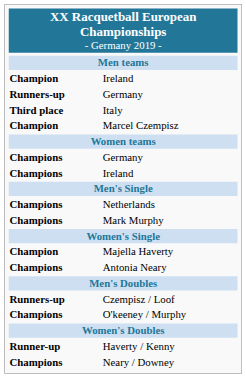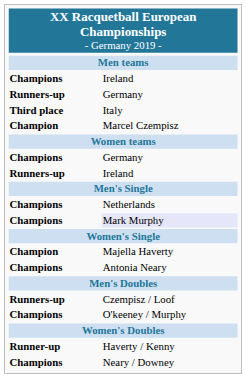(34, 78) Champion -> (36, 78) Champions
(36, 173) Champions -> (37, 173) Runners-up
(133, 220) no background -> (133, 220) lavender background
